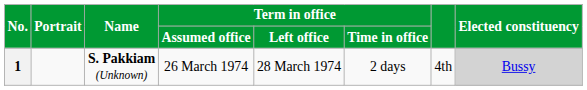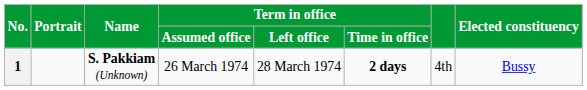(388, 66) normal -> (388, 66) bold
(519, 66) lightgrey background -> (519, 66) no background
